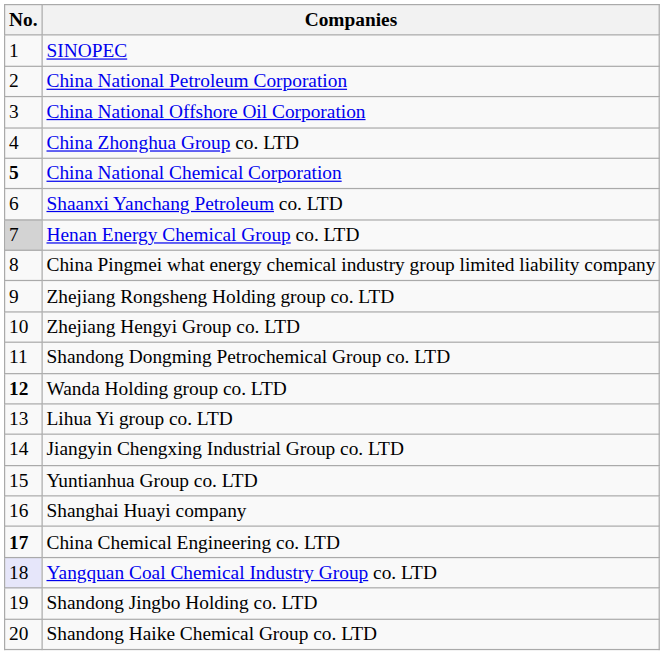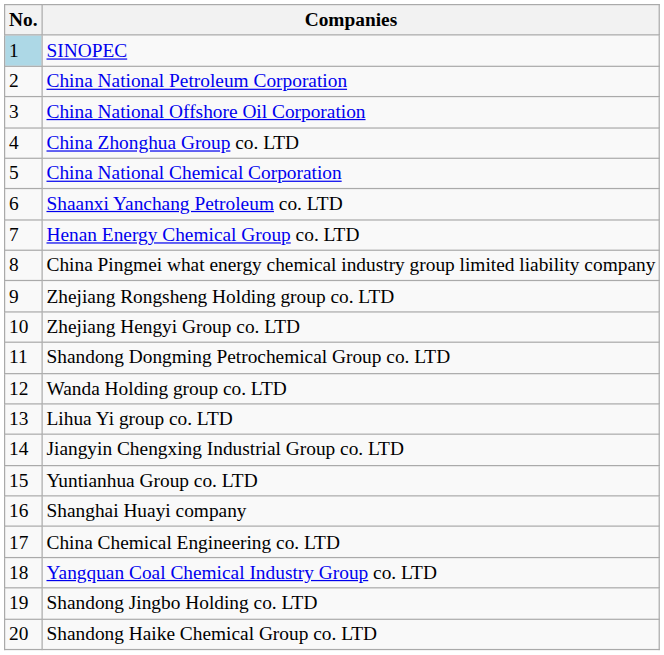(14, 50) no background -> (14, 50) lightblue background
(14, 173) bold -> (14, 173) normal
(14, 234) lightgrey background -> (14, 234) no background
(19, 388) bold -> (19, 388) normal
(19, 541) bold -> (19, 541) normal
(19, 572) lavender background -> (19, 572) no background
